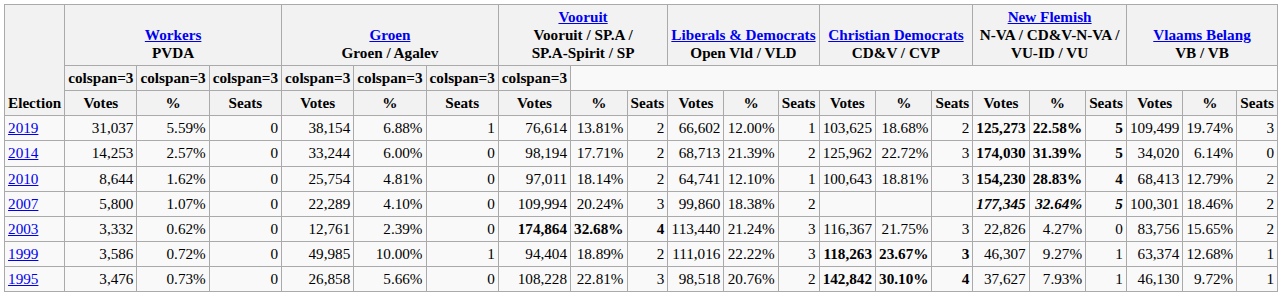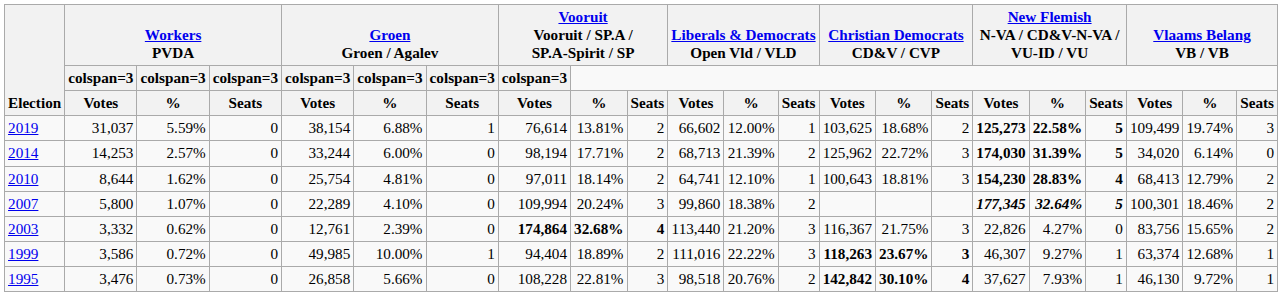(751, 228) 21.24% -> (751, 228) 21.20%
